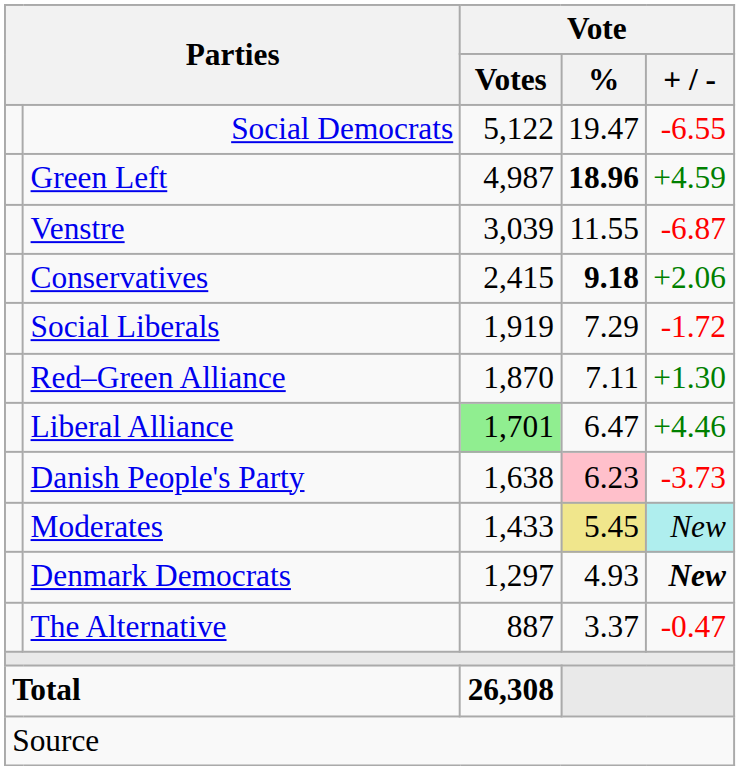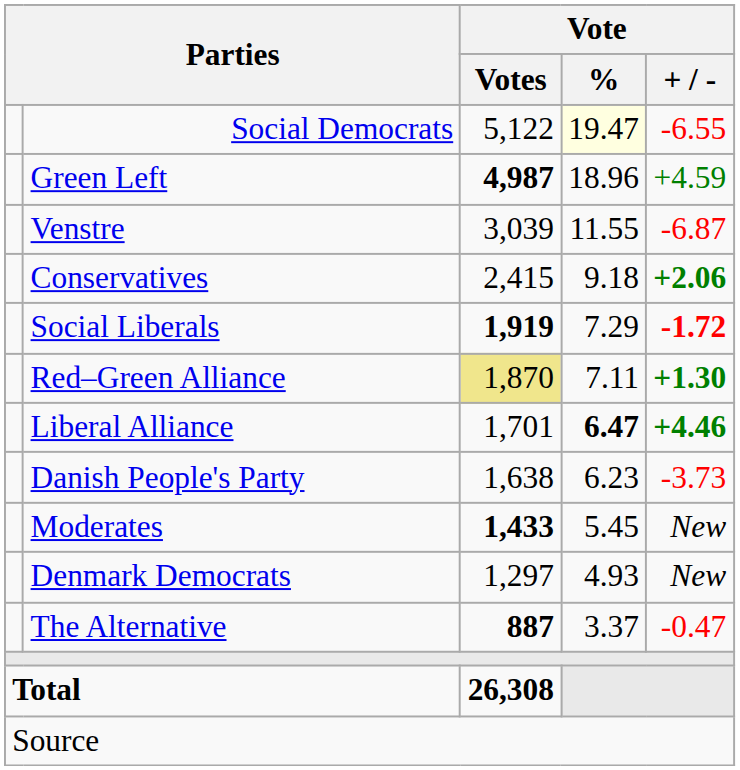(604, 128) no background -> (604, 128) lightyellow background
(519, 178) normal -> (519, 178) bold
(604, 178) bold -> (604, 178) normal
(611, 278) bold -> (611, 278) normal
(690, 278) normal -> (690, 278) bold
(519, 327) normal -> (519, 327) bold
(693, 327) normal -> (693, 327) bold
(519, 377) no background -> (519, 377) khaki background
(690, 377) normal -> (690, 377) bold
(519, 427) lightgreen background -> (519, 427) no background
(611, 427) normal -> (611, 427) bold
(690, 427) normal -> (690, 427) bold
(611, 476) pink background -> (611, 476) no background
(519, 526) normal -> (519, 526) bold
(611, 526) khaki background -> (611, 526) no background
(698, 526) paleturquoise background -> (698, 526) no background
(697, 576) bold -> (698, 576) normal
(530, 626) normal -> (530, 626) bold
